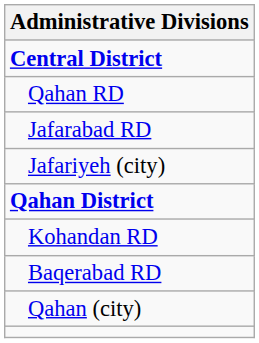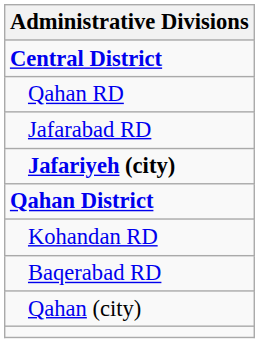(97, 165) normal -> (102, 165) bold
